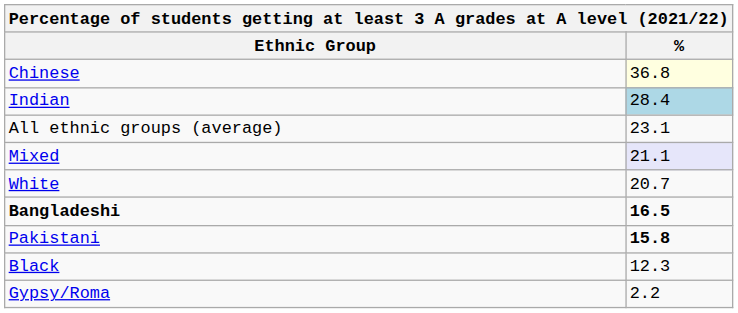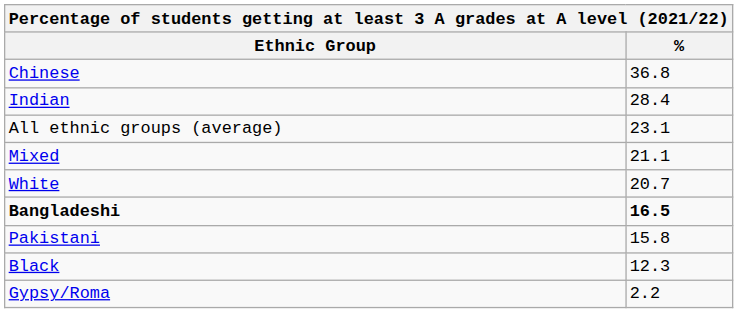(650, 74) lightyellow background -> (650, 74) no background
(650, 101) lightblue background -> (650, 101) no background
(650, 156) lavender background -> (650, 156) no background
(650, 239) bold -> (650, 239) normal
